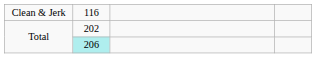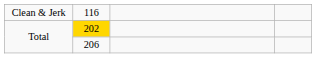(91, 28) no background -> (91, 28) gold background
(91, 45) paleturquoise background -> (91, 45) no background
